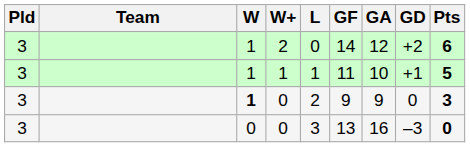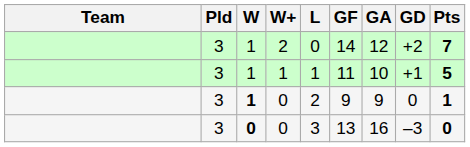columns swapped: (138, 18) <-> (22, 18)
(447, 45) 6 -> (447, 45) 7
(447, 100) 3 -> (447, 100) 1
(251, 127) normal -> (251, 127) bold
